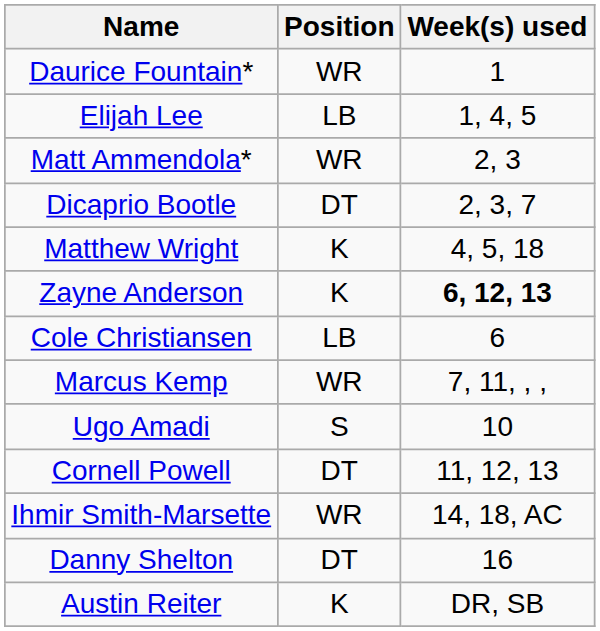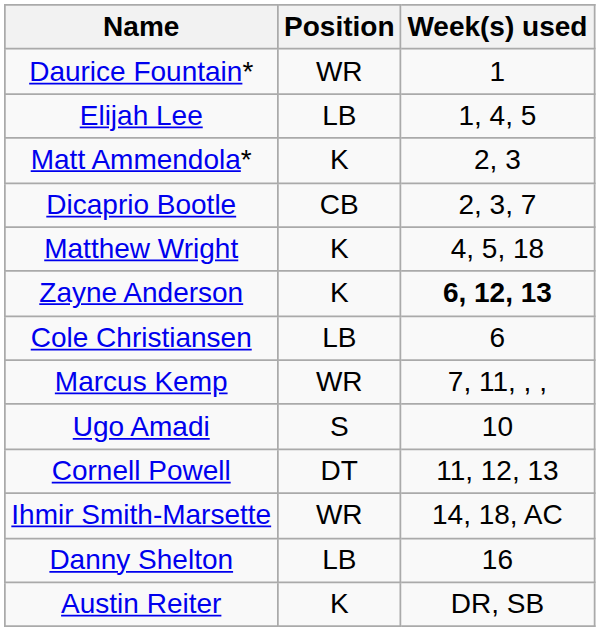(339, 159) WR -> (339, 159) K
(339, 204) DT -> (339, 204) CB
(339, 559) DT -> (339, 559) LB
